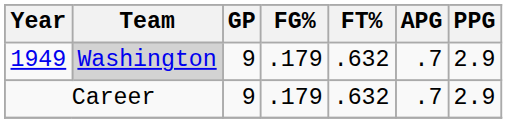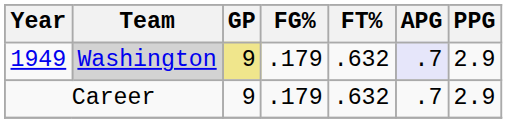(249, 62) no background -> (249, 62) khaki background
(429, 62) no background -> (429, 62) lavender background
